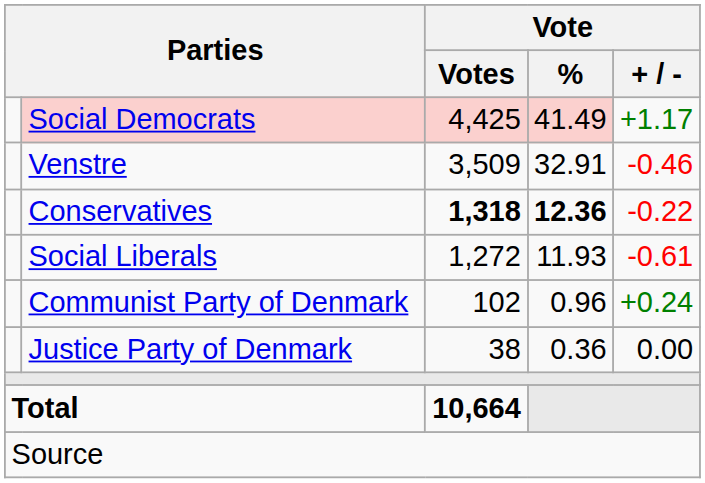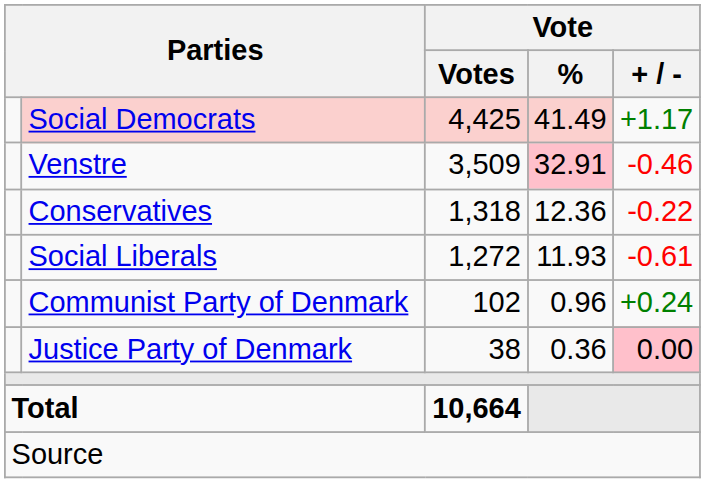(570, 165) no background -> (570, 165) pink background
(485, 211) bold -> (485, 211) normal
(570, 211) bold -> (570, 211) normal
(665, 348) no background -> (665, 348) pink background
